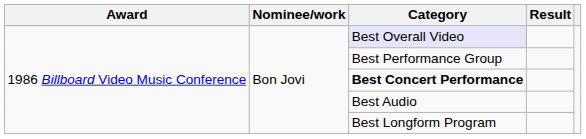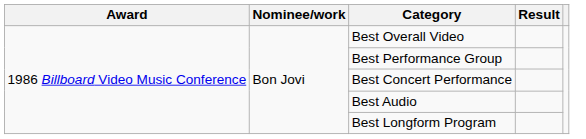(408, 36) lavender background -> (408, 36) no background
(438, 79) bold -> (432, 79) normal
